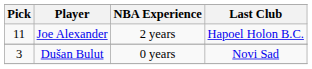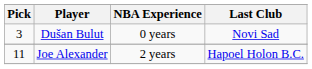rows swapped: (72, 53) <-> (72, 34)
